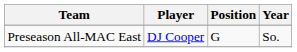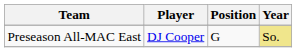(271, 36) no background -> (271, 36) khaki background
